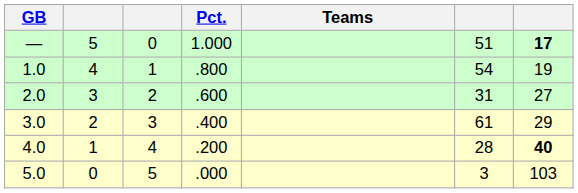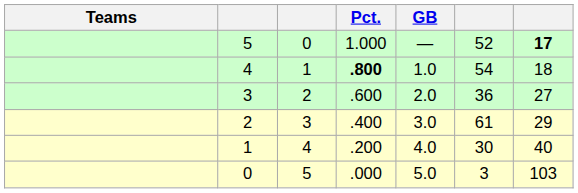columns swapped: (348, 17) <-> (34, 17)
(484, 43) 51 -> (484, 43) 52
(211, 69) normal -> (366, 69) bold
(543, 69) 19 -> (543, 69) 18
(484, 95) 31 -> (484, 95) 36
(484, 148) 28 -> (484, 148) 30
(543, 148) bold -> (543, 148) normal
